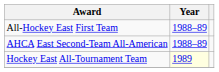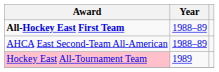(62, 28) normal -> (65, 28) bold
(77, 59) no background -> (77, 59) pink background
(182, 59) lightyellow background -> (182, 59) no background
